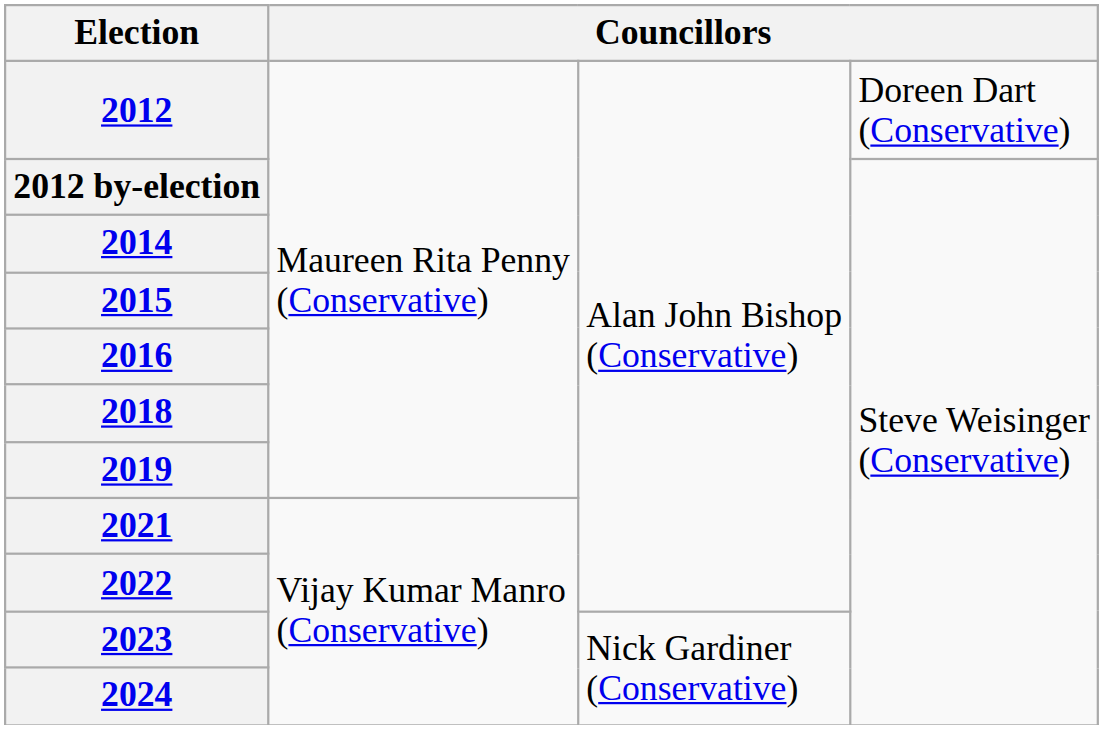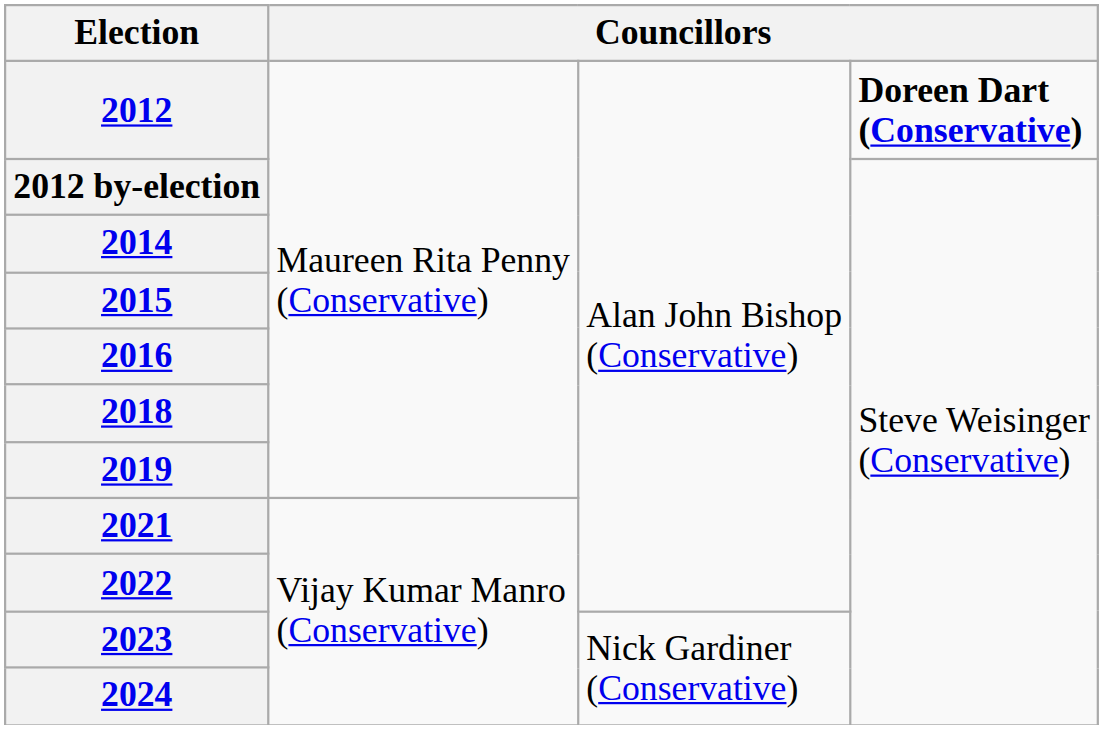(964, 109) normal -> (970, 109) bold
